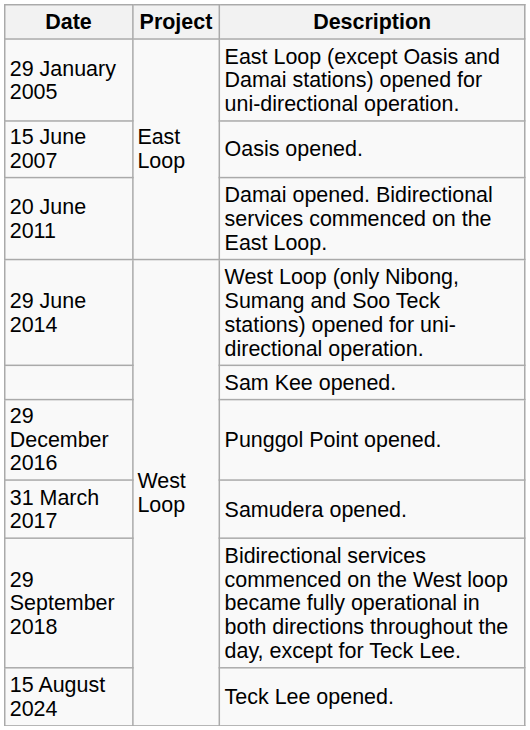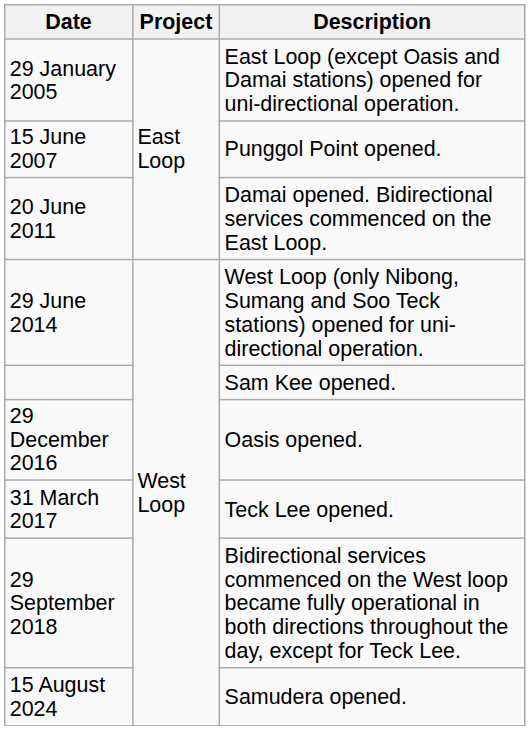(294, 149) Oasis opened. -> (333, 149) Punggol Point opened.
(333, 440) Punggol Point opened. -> (294, 440) Oasis opened.
(316, 510) Samudera opened. -> (309, 510) Teck Lee opened.
(309, 697) Teck Lee opened. -> (316, 697) Samudera opened.
